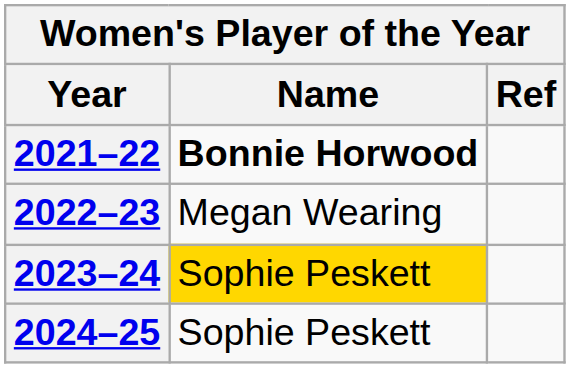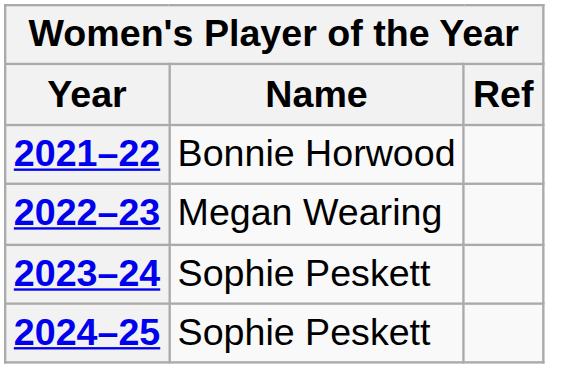(328, 153) bold -> (317, 153) normal
(304, 272) gold background -> (304, 272) no background
